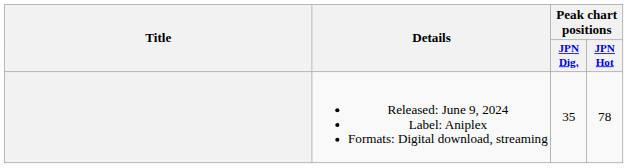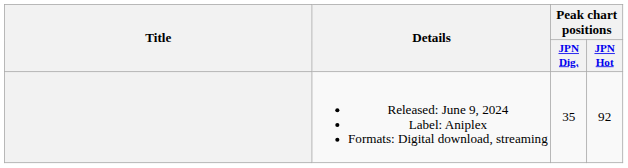(605, 117) 78 -> (605, 117) 92
